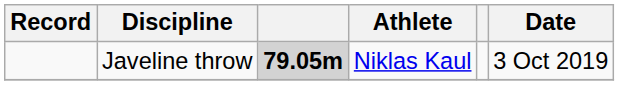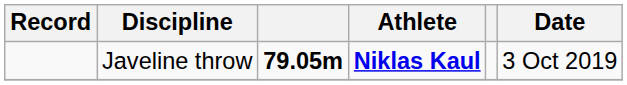(303, 60) lightgrey background -> (303, 60) no background
(413, 60) normal -> (417, 60) bold
